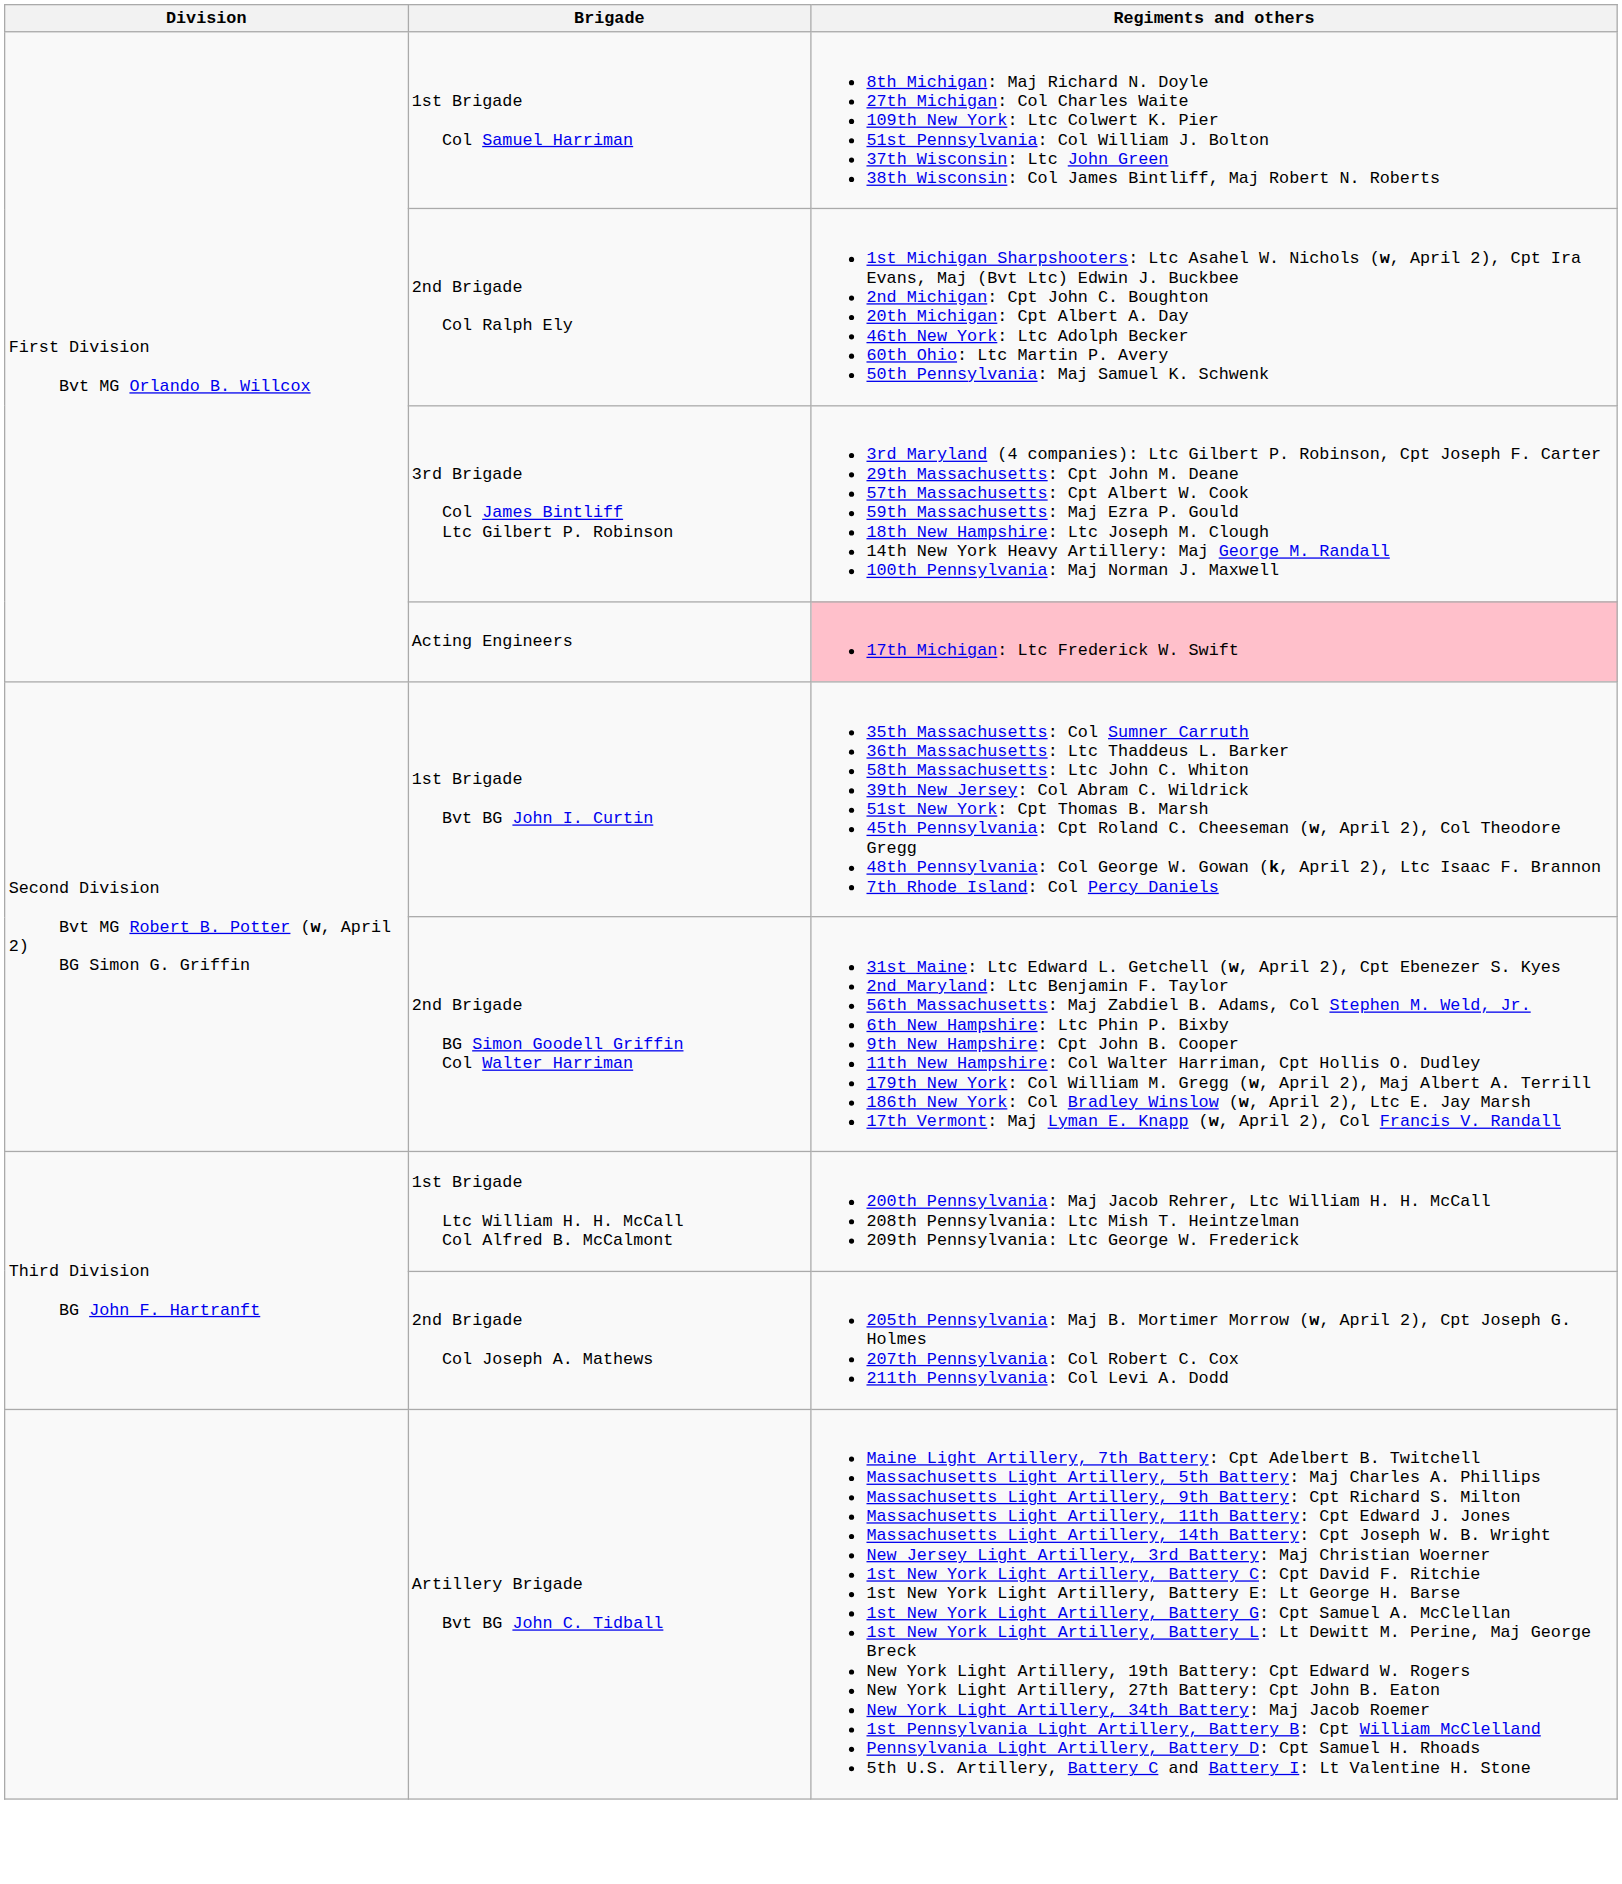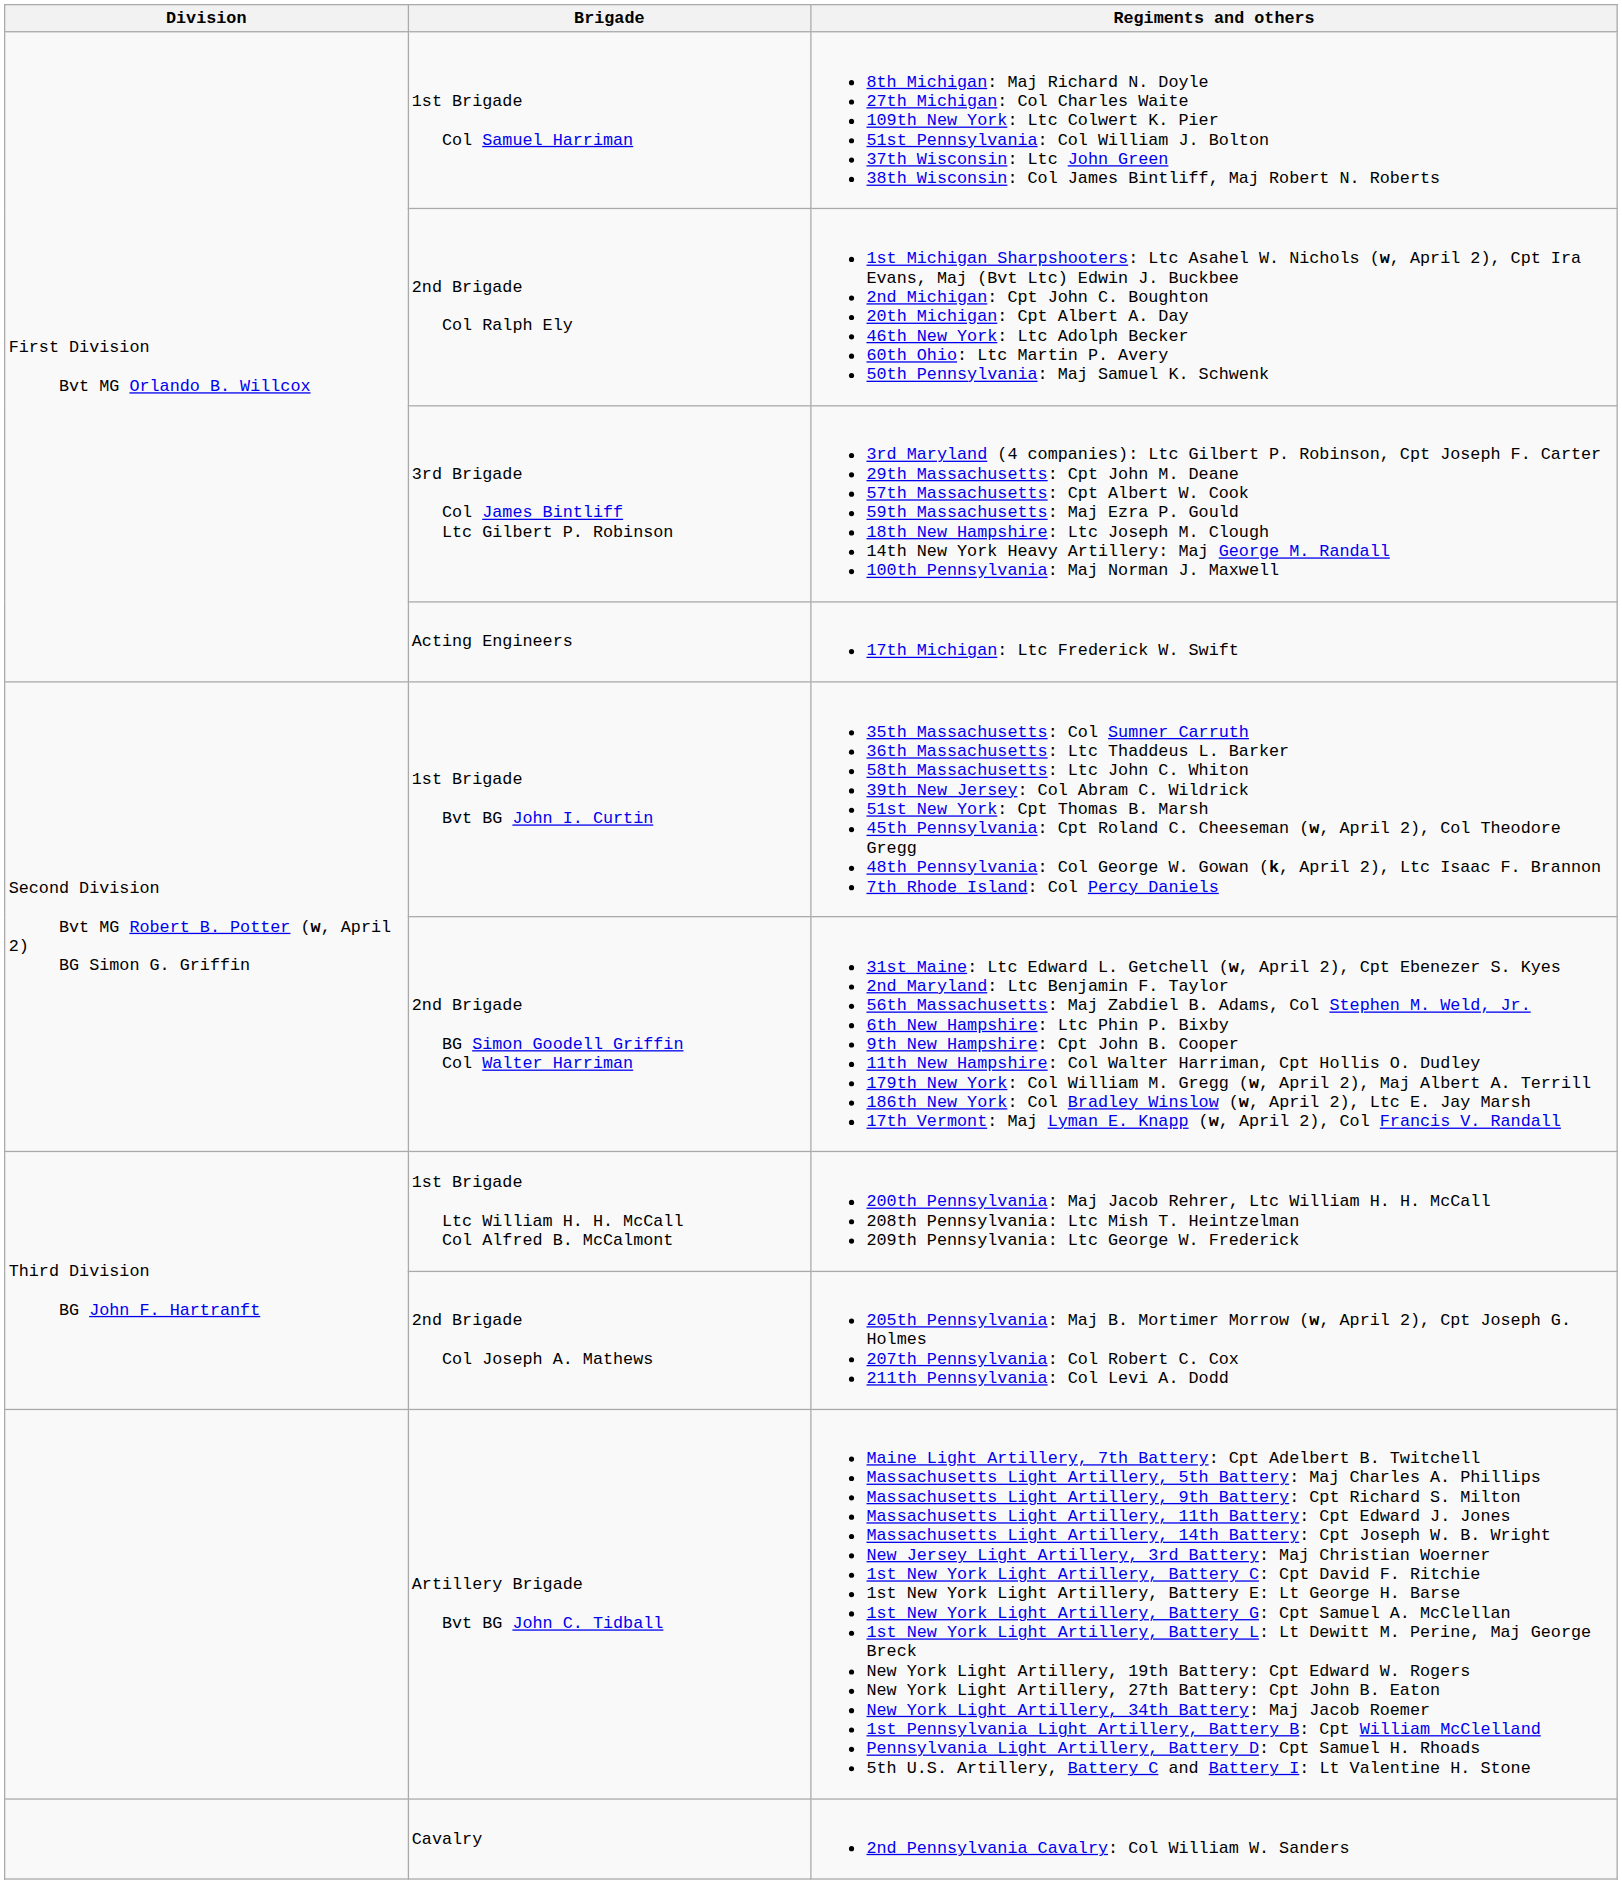(1214, 651) pink background -> (1214, 651) no background
+ row: (447, 1839)
